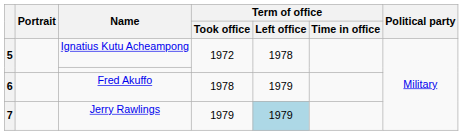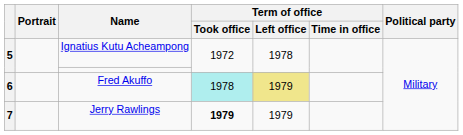(222, 87) no background -> (222, 87) paleturquoise background
(281, 87) no background -> (281, 87) khaki background
(222, 116) normal -> (222, 116) bold
(281, 116) lightblue background -> (281, 116) no background
